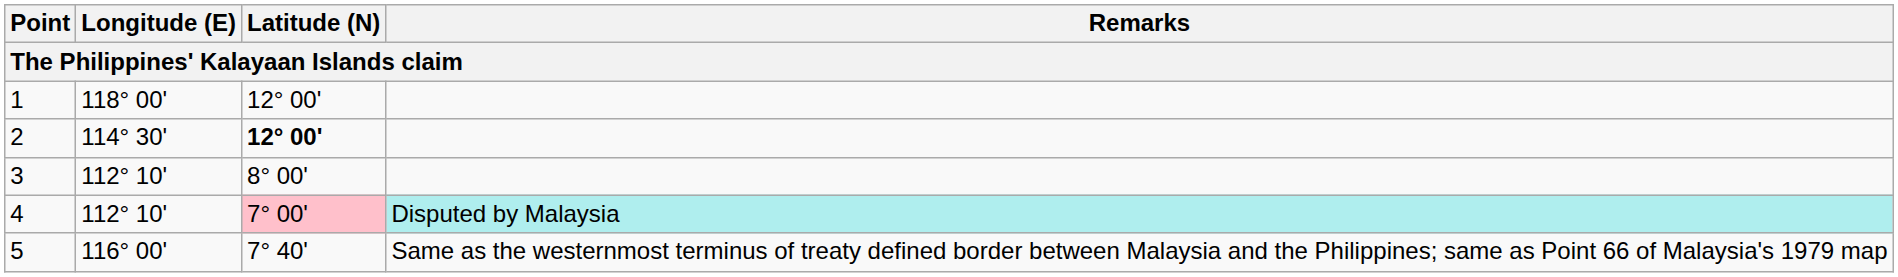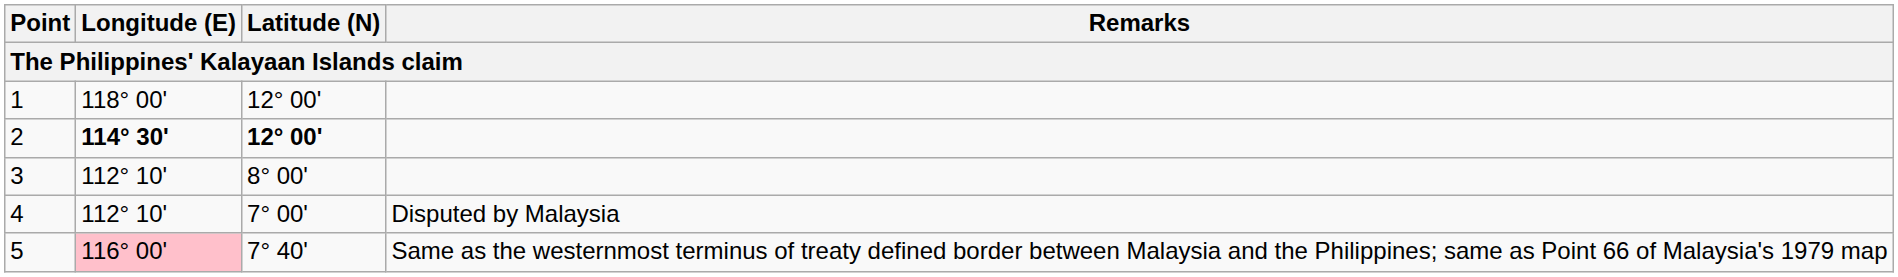(124, 137) normal -> (125, 137) bold
(277, 213) pink background -> (277, 213) no background
(505, 213) paleturquoise background -> (505, 213) no background
(124, 251) no background -> (124, 251) pink background
